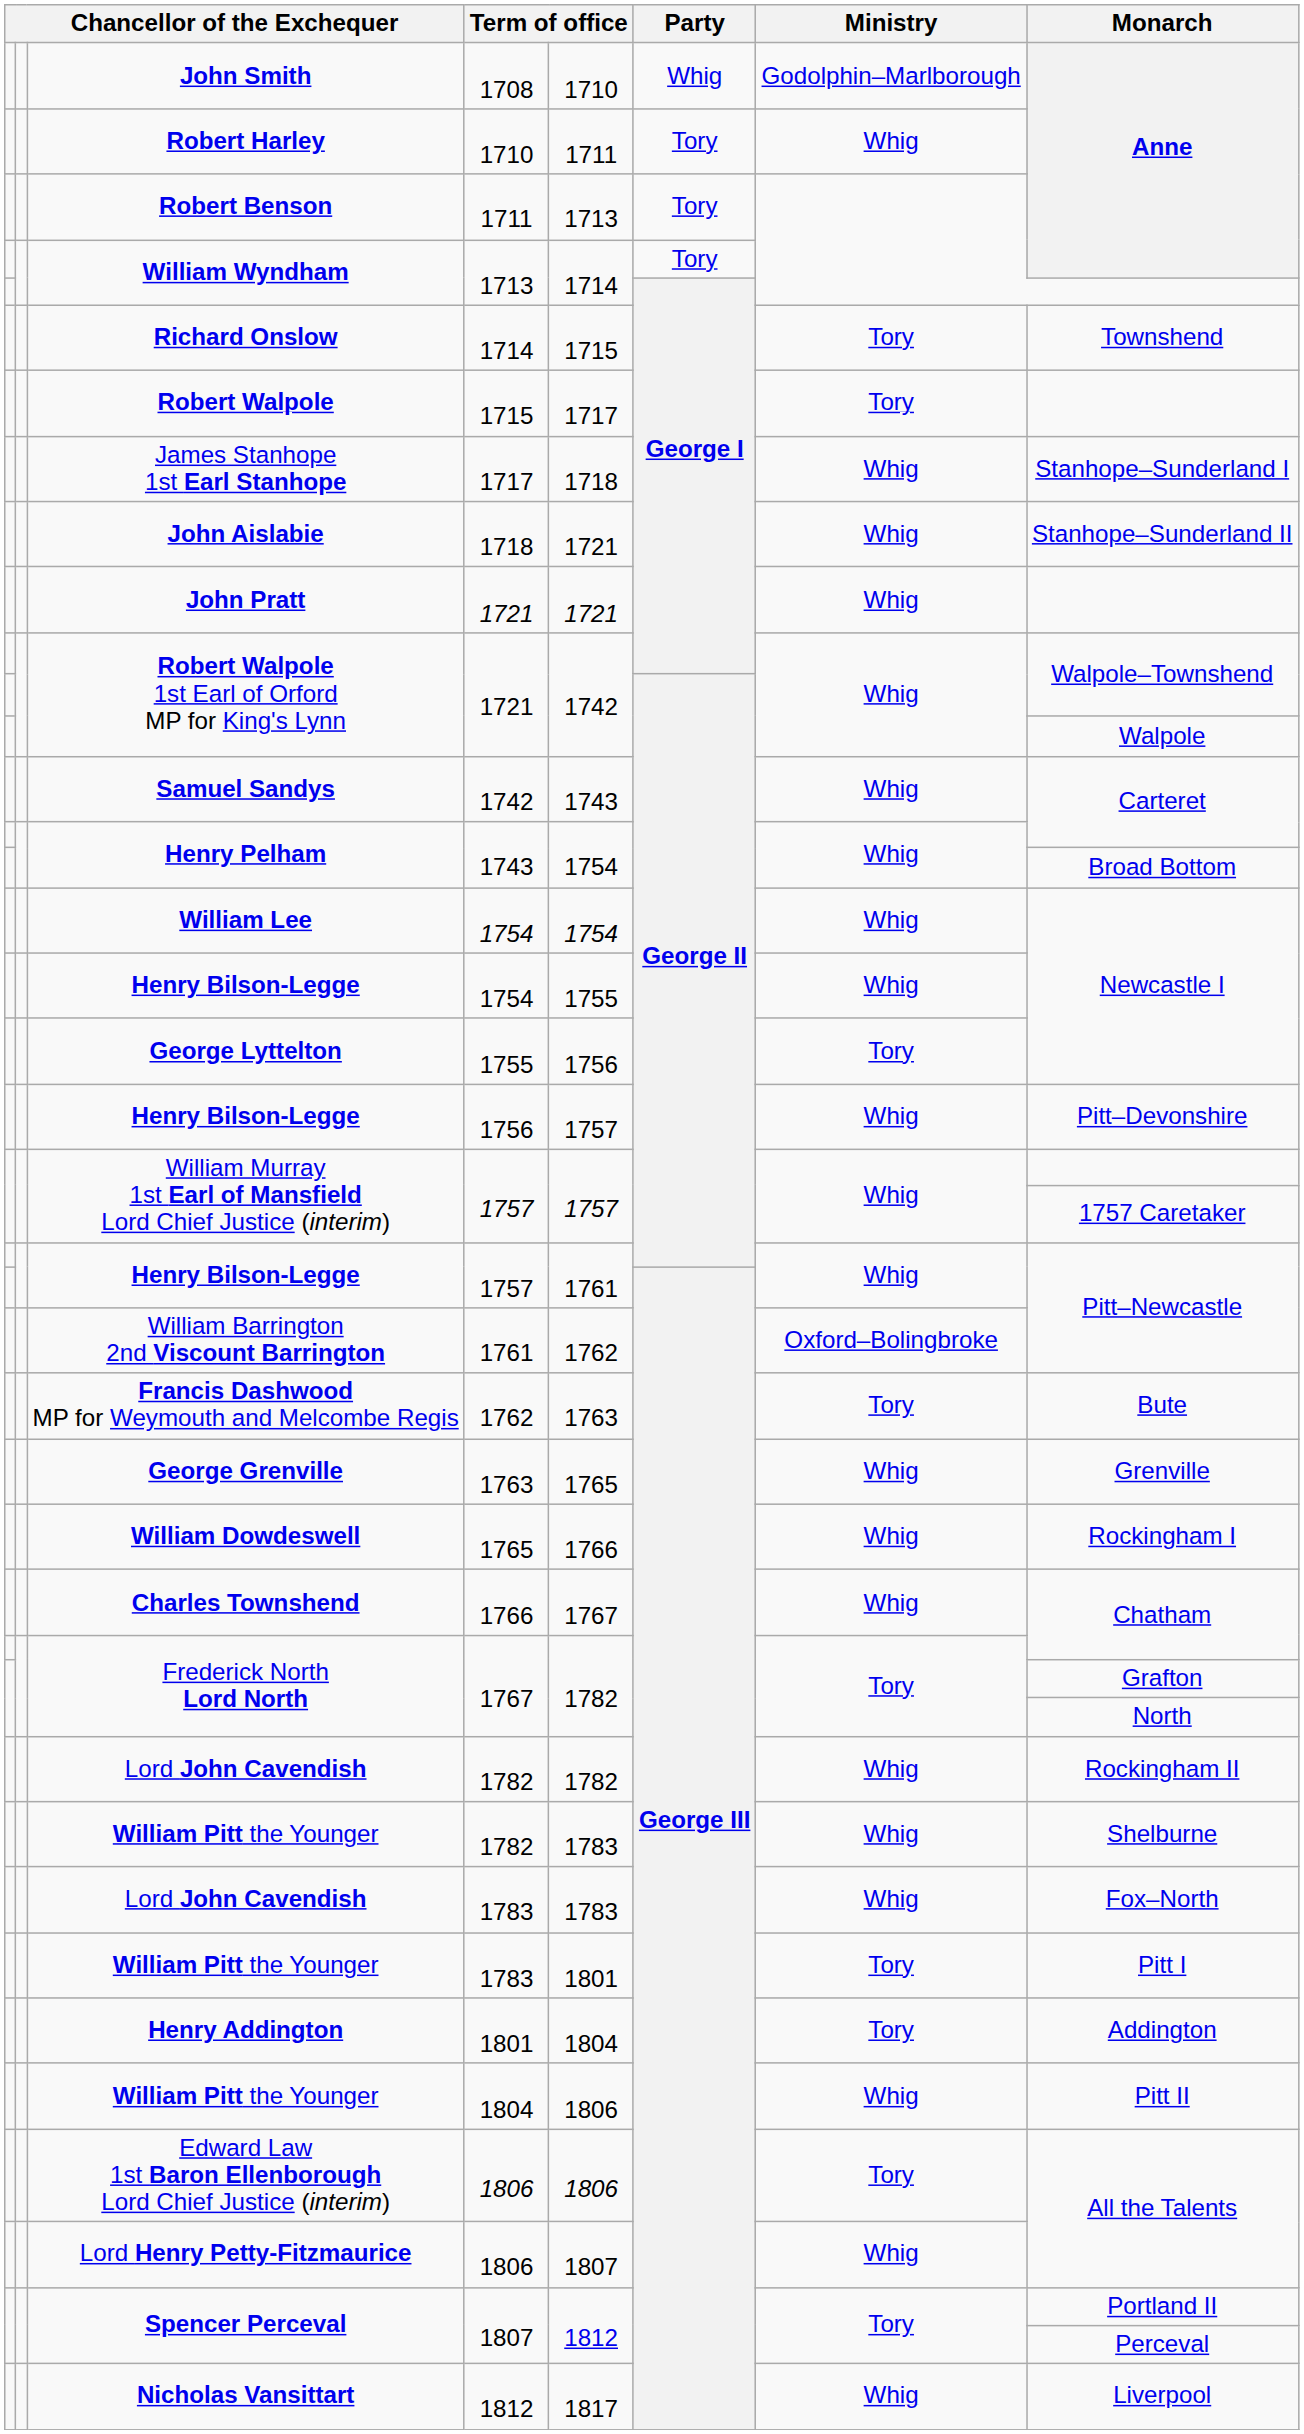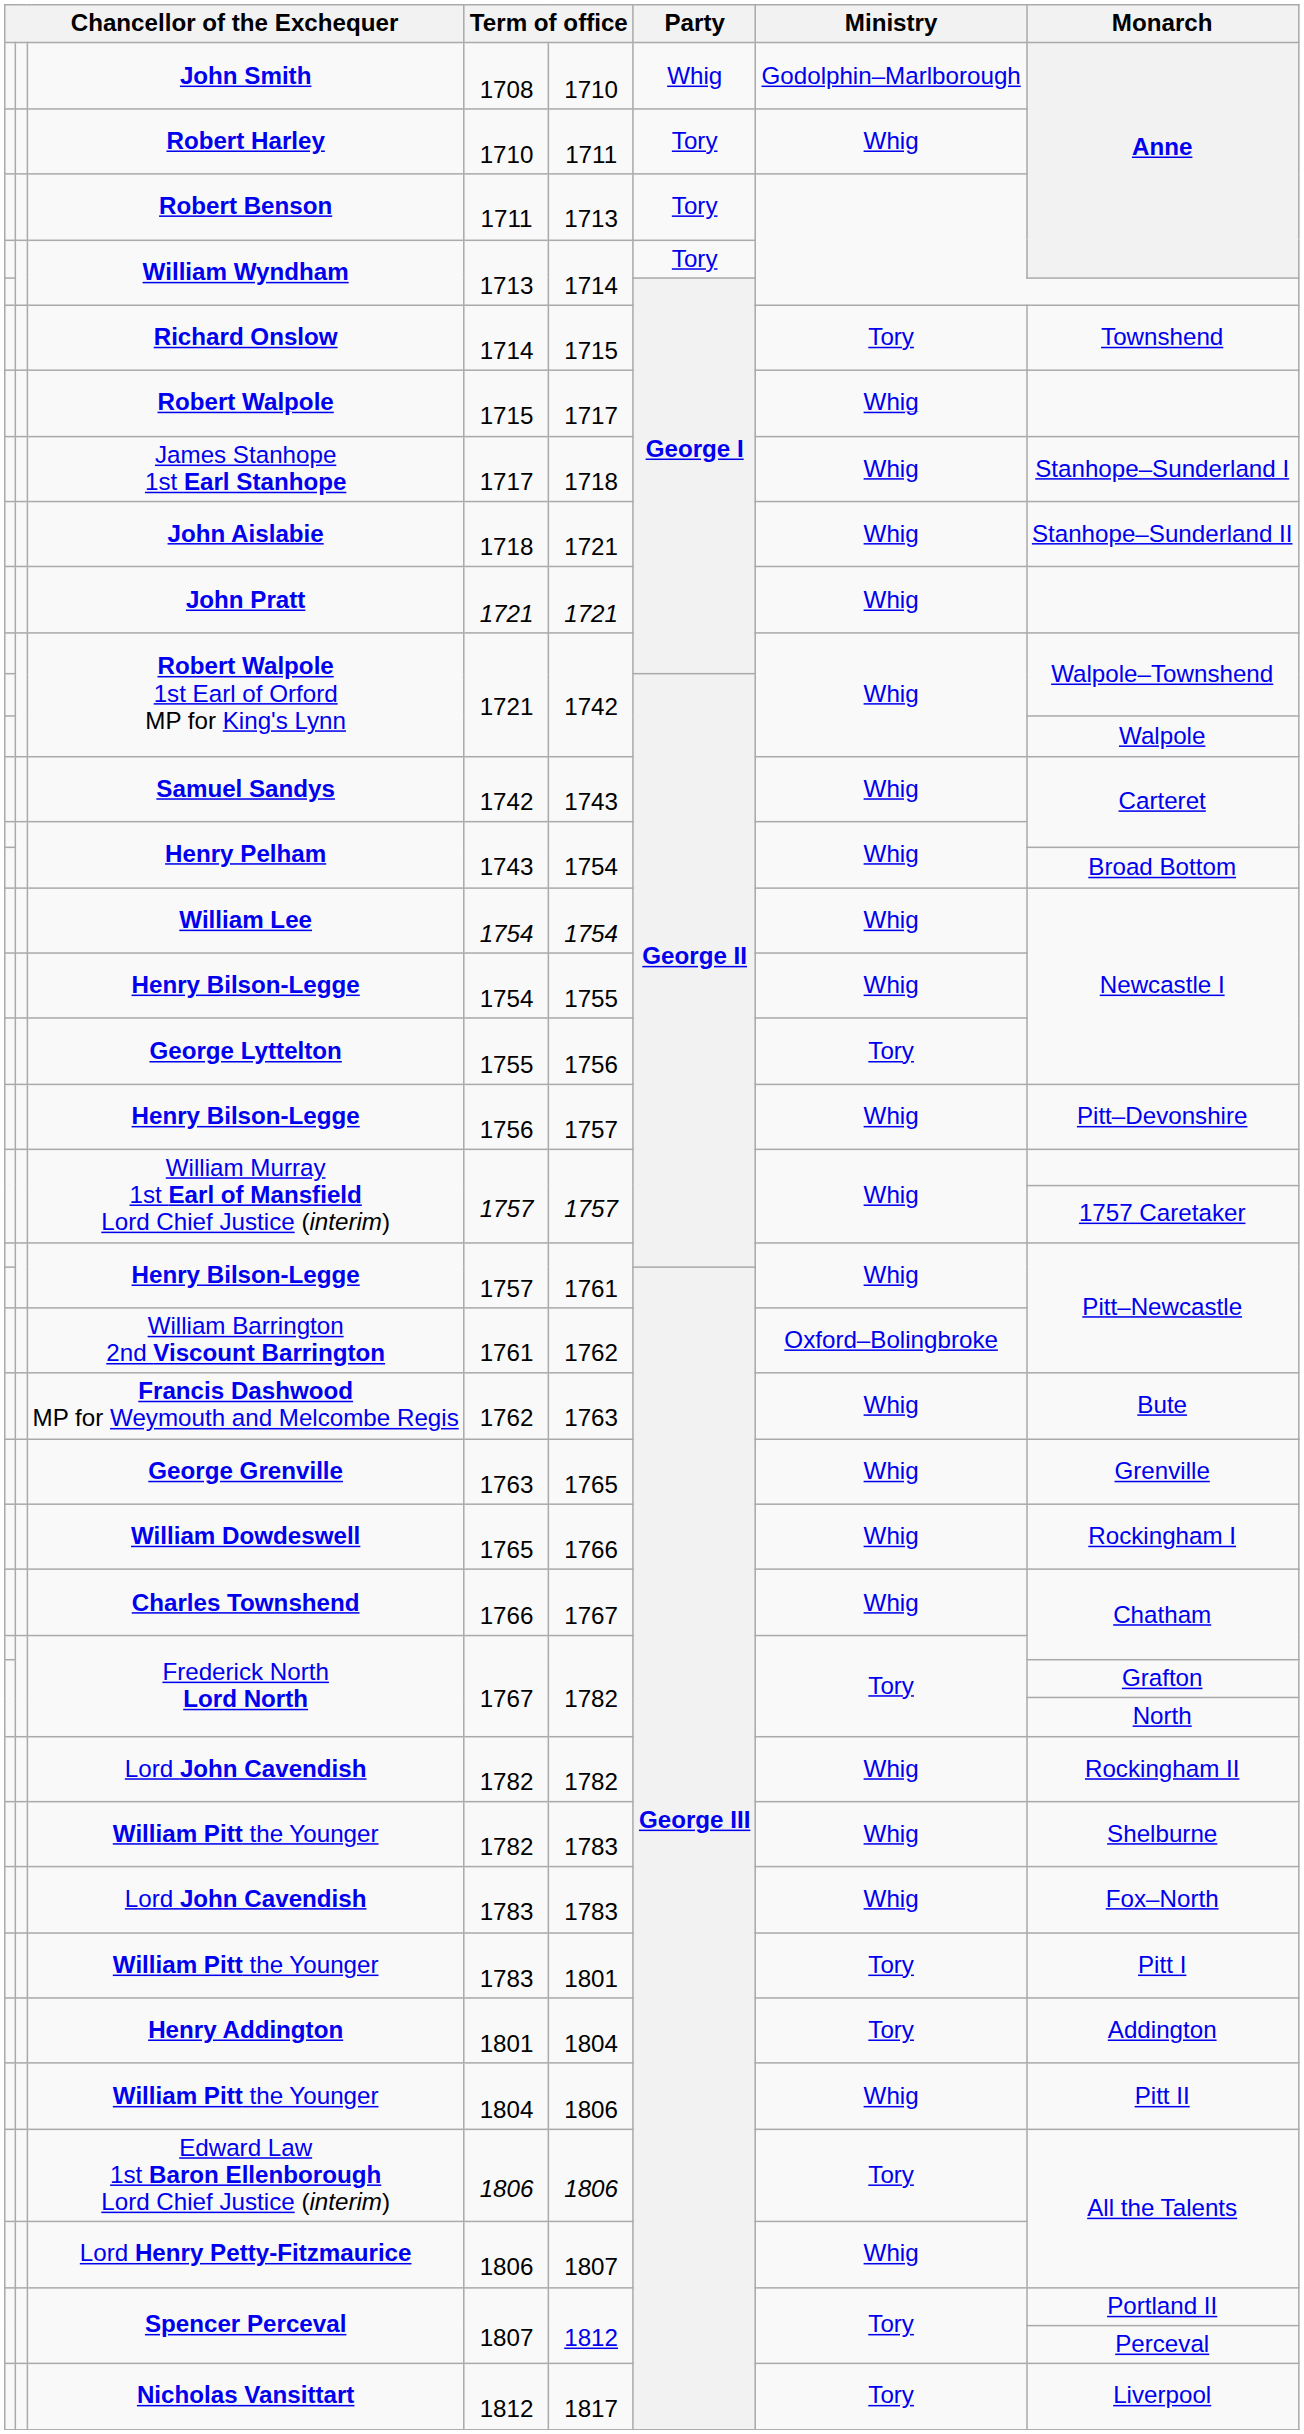(891, 403) Tory -> (891, 403) Whig
(891, 1405) Tory -> (891, 1405) Whig
(891, 2396) Whig -> (891, 2396) Tory
